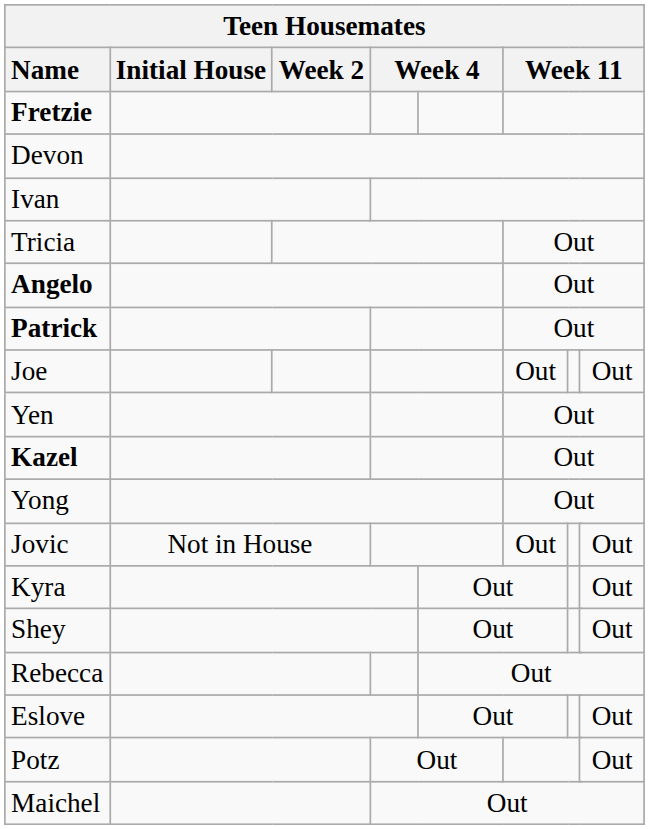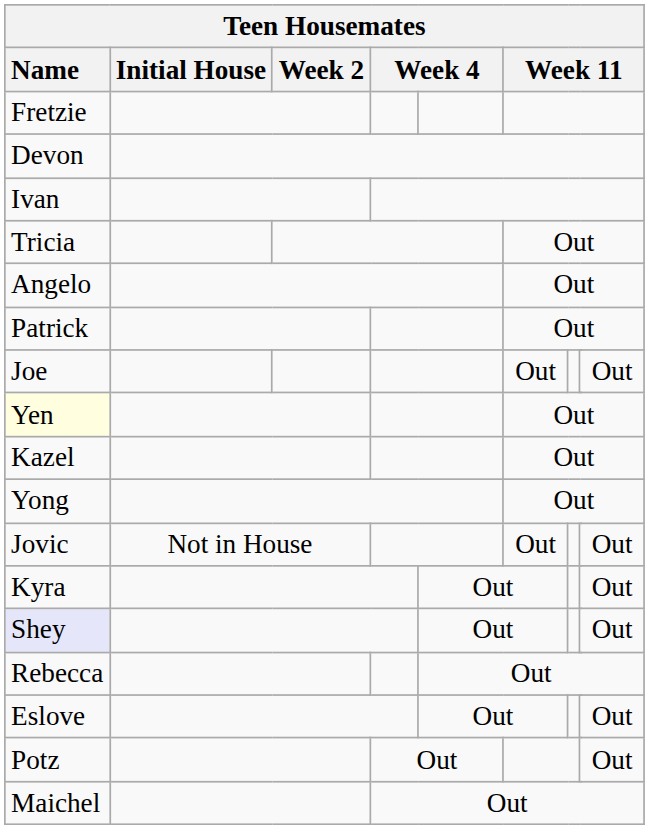(52, 112) bold -> (49, 112) normal
(52, 284) bold -> (51, 284) normal
(54, 328) bold -> (50, 328) normal
(32, 414) no background -> (32, 414) lightyellow background
(44, 457) bold -> (43, 457) normal
(38, 629) no background -> (38, 629) lavender background
